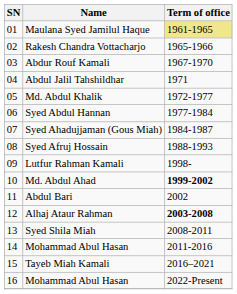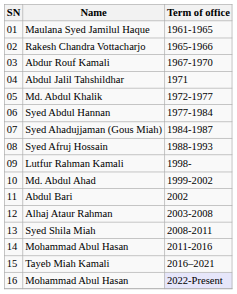(190, 29) khaki background -> (190, 29) no background
(190, 180) bold -> (190, 180) normal
(190, 213) bold -> (190, 213) normal
(195, 280) no background -> (195, 280) lavender background
